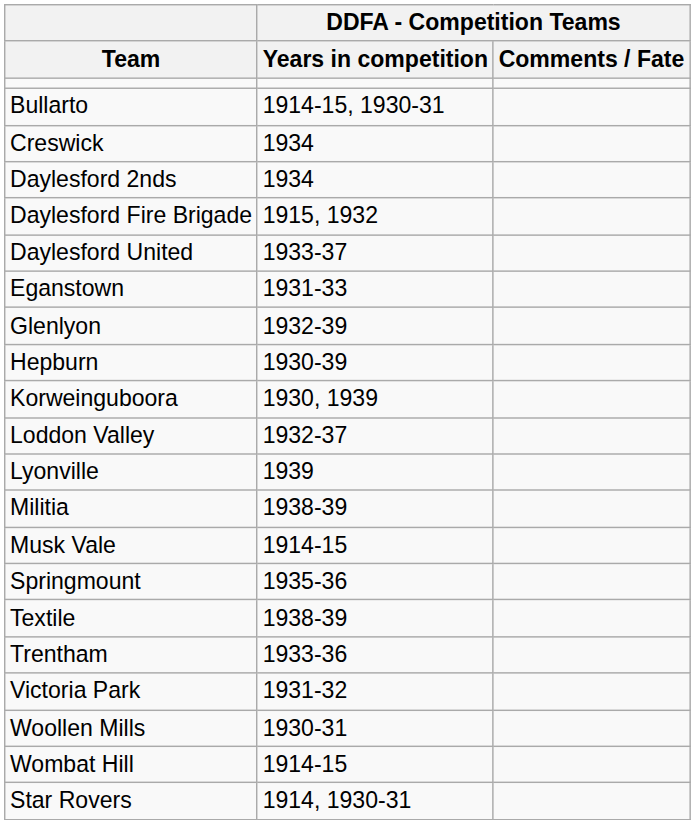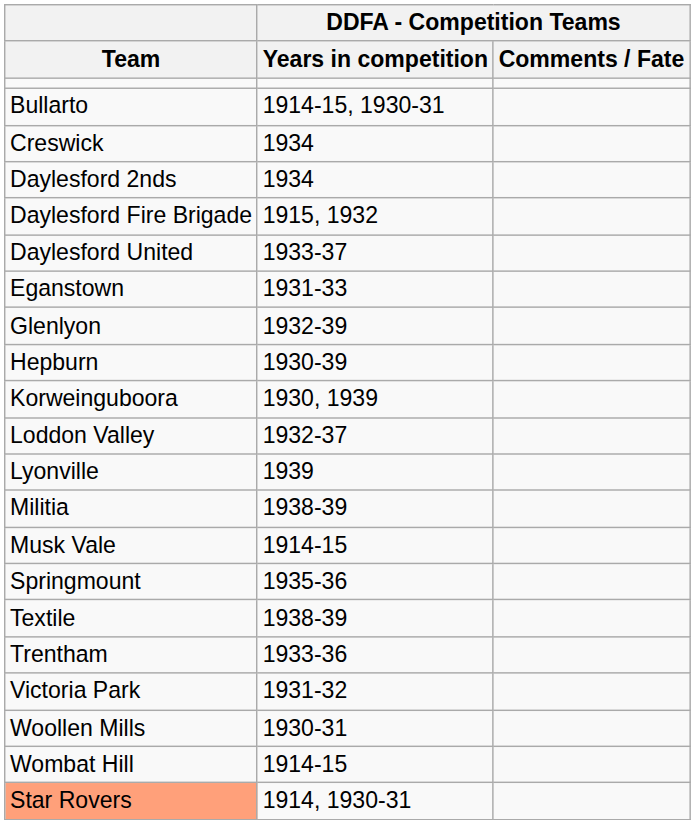(71, 800) no background -> (71, 800) lightsalmon background
